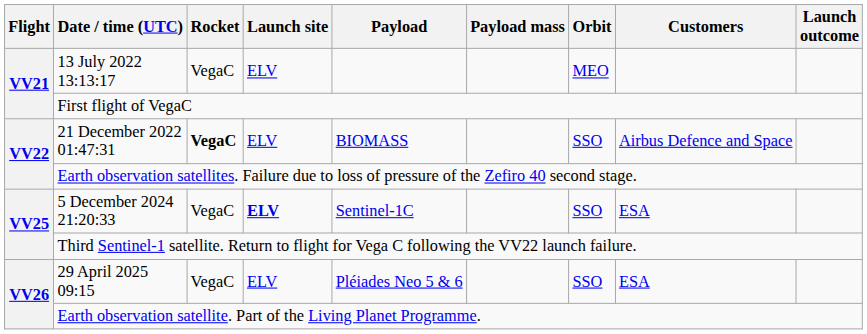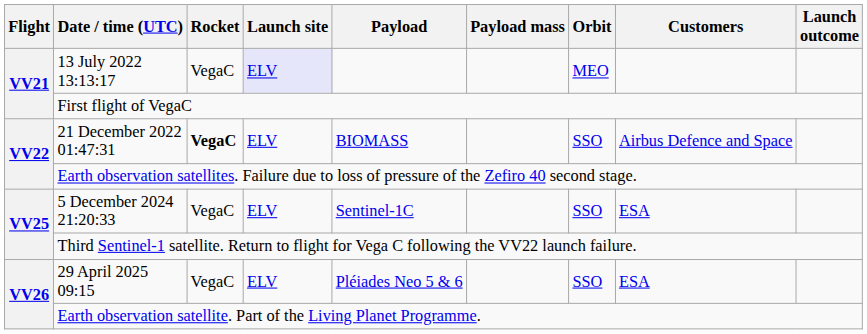(262, 70) no background -> (262, 70) lavender background
(263, 211) bold -> (262, 211) normal
